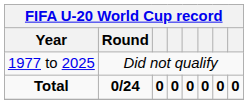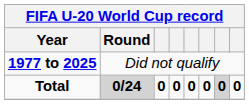(51, 63) normal -> (52, 63) bold
(125, 87) no background -> (127, 87) lightgrey background
(220, 87) no background -> (222, 87) lightgrey background
